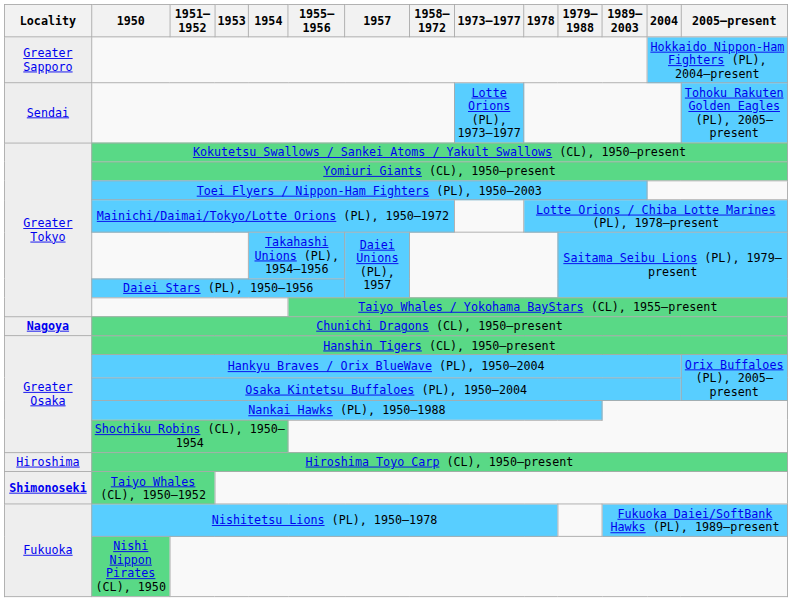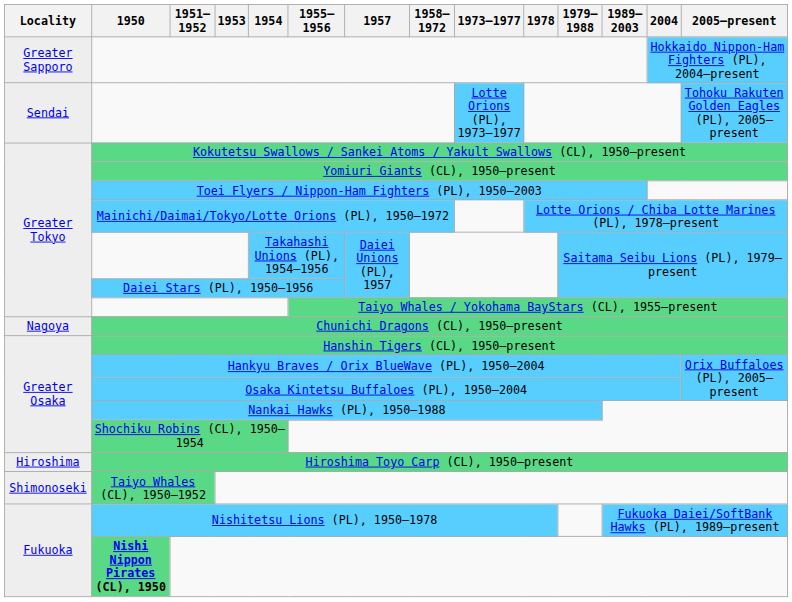(48, 326) bold -> (48, 326) normal
(48, 488) bold -> (48, 488) normal
(131, 566) normal -> (131, 566) bold
